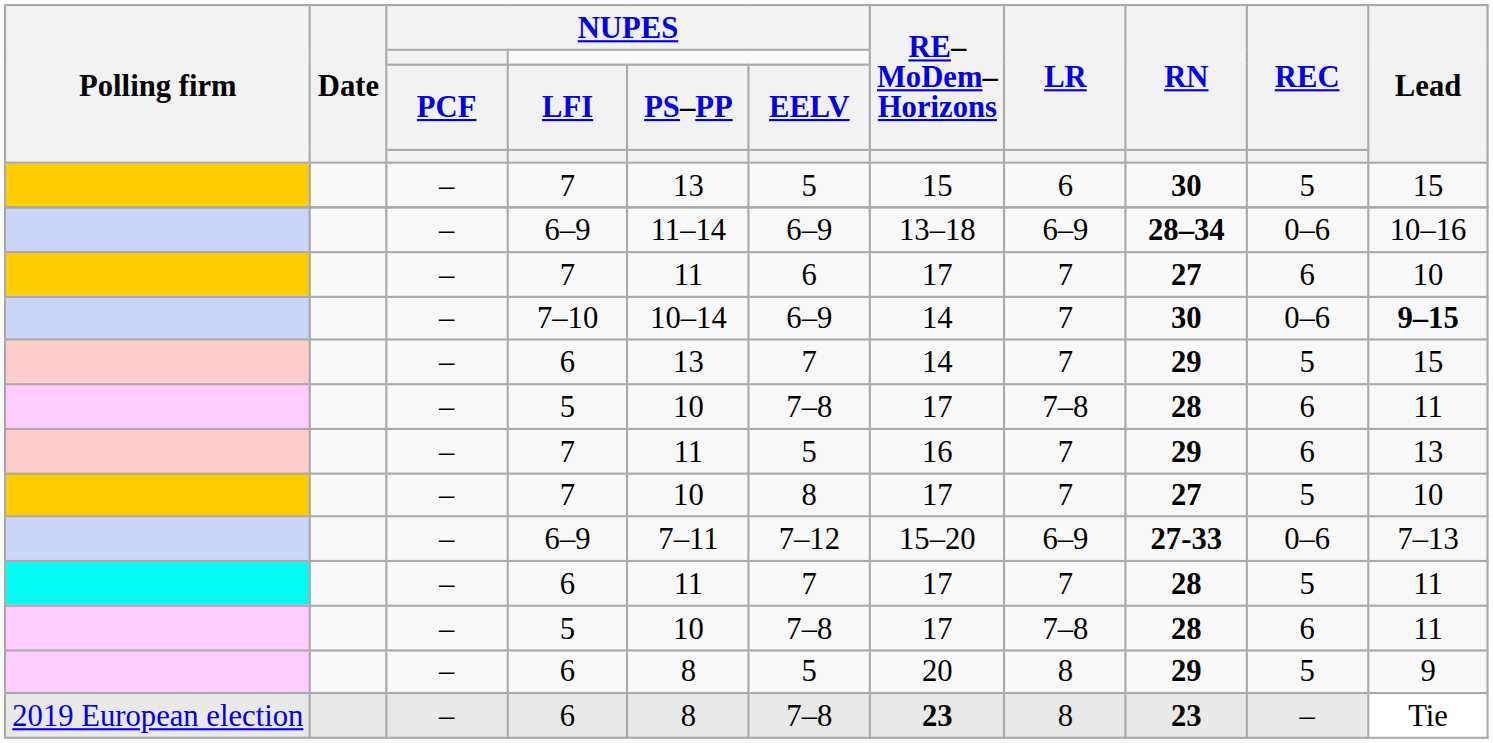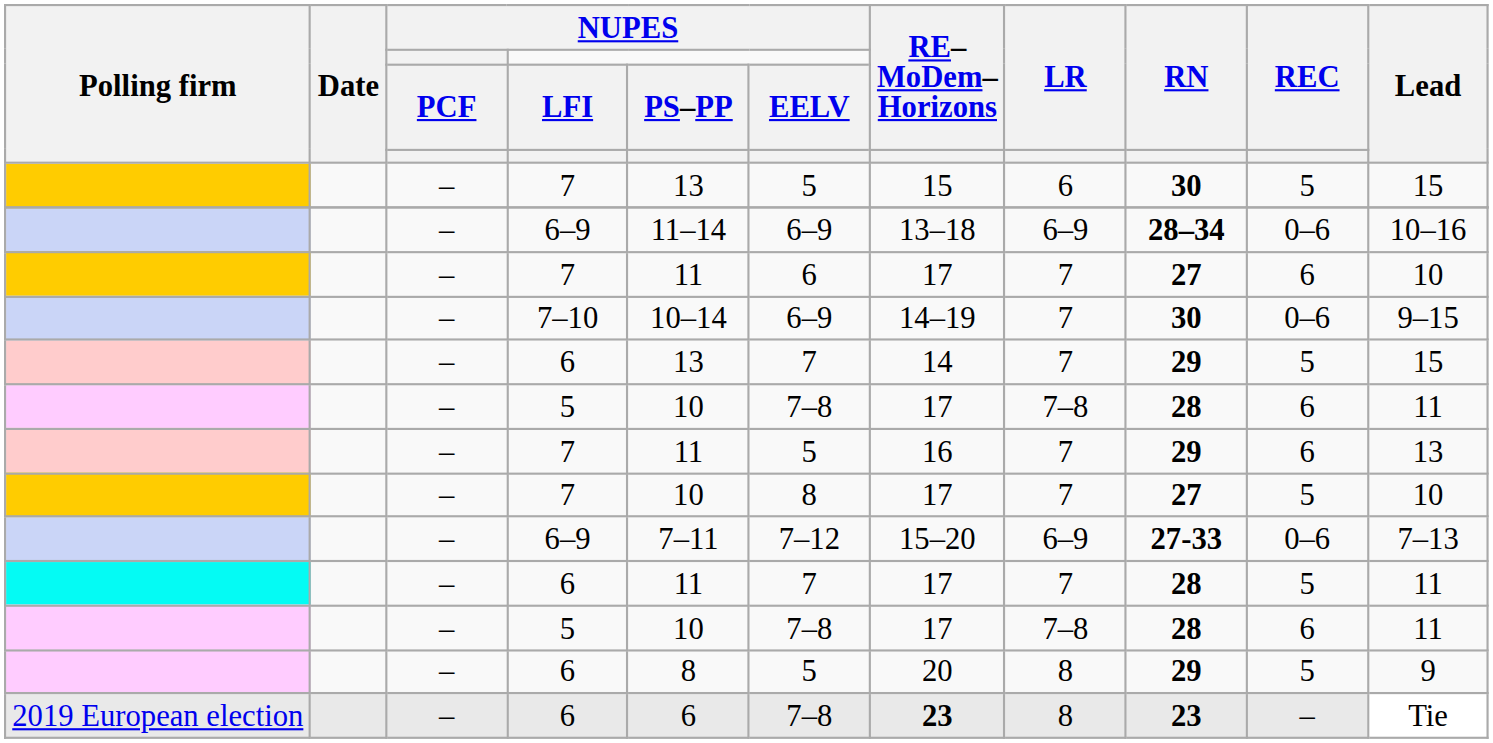(937, 318) 14 -> (937, 318) 14–19
(1428, 318) bold -> (1428, 318) normal
(688, 716) 8 -> (688, 716) 6
